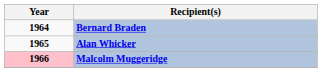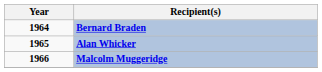(39, 59) pink background -> (39, 59) no background
